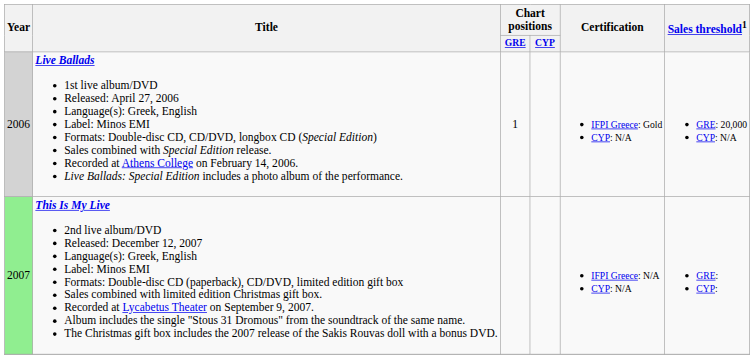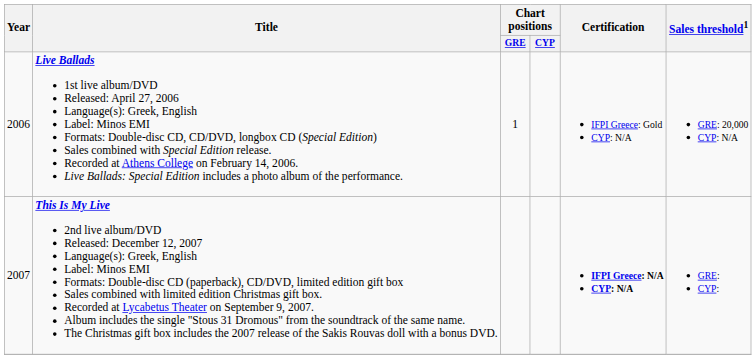(19, 124) lightgrey background -> (19, 124) no background
(19, 275) lightgreen background -> (19, 275) no background
(612, 282) normal -> (613, 282) bold
